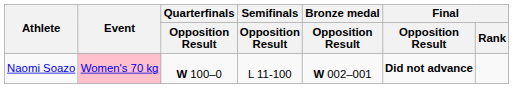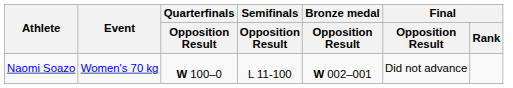(120, 69) pink background -> (120, 69) no background
(429, 69) bold -> (426, 69) normal
